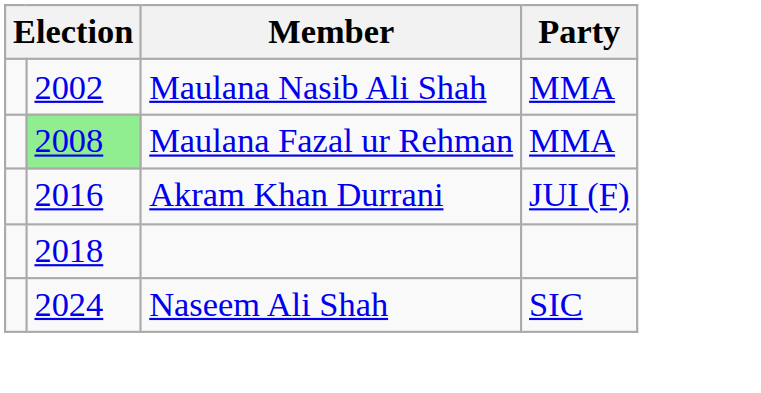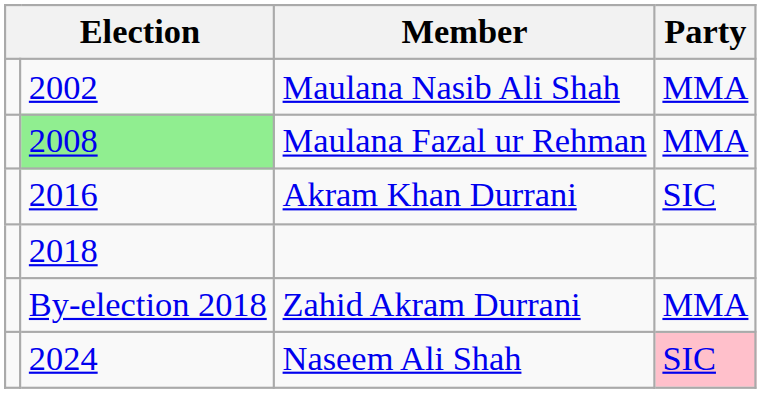(579, 195) JUI (F) -> (689, 195) SIC
+ row: (432, 304)
(556, 304) no background -> (689, 359) pink background
